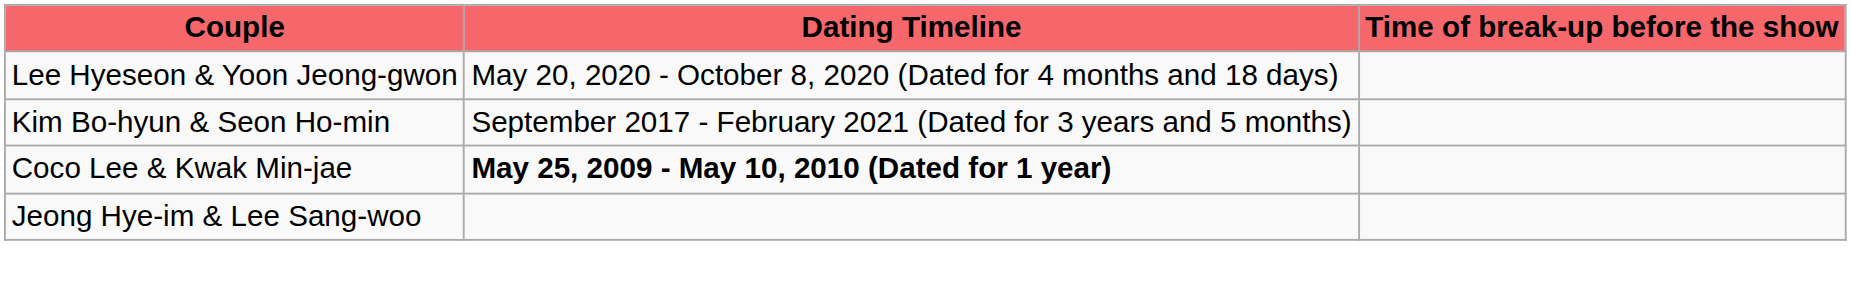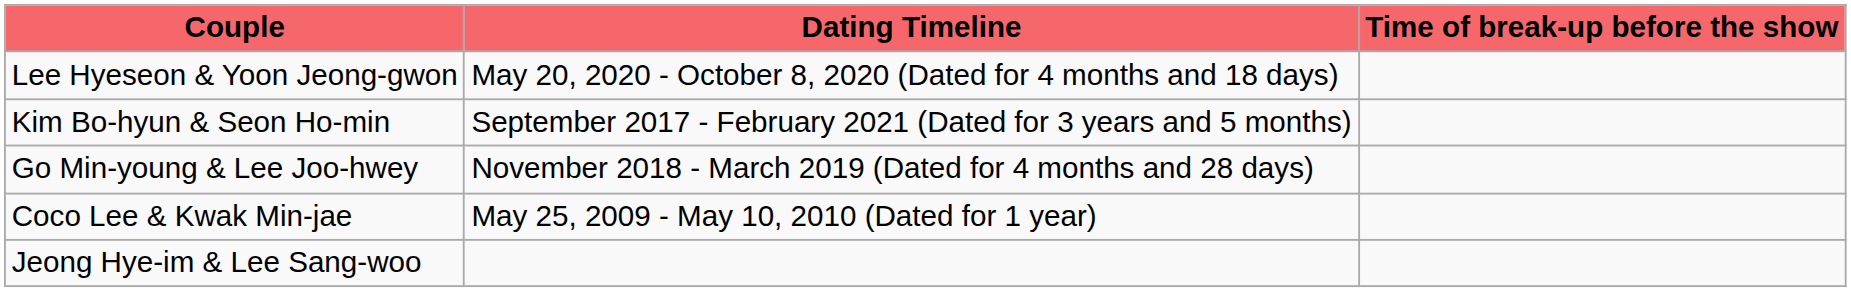+ row: (215, 168)
(791, 168) bold -> (784, 215) normal
